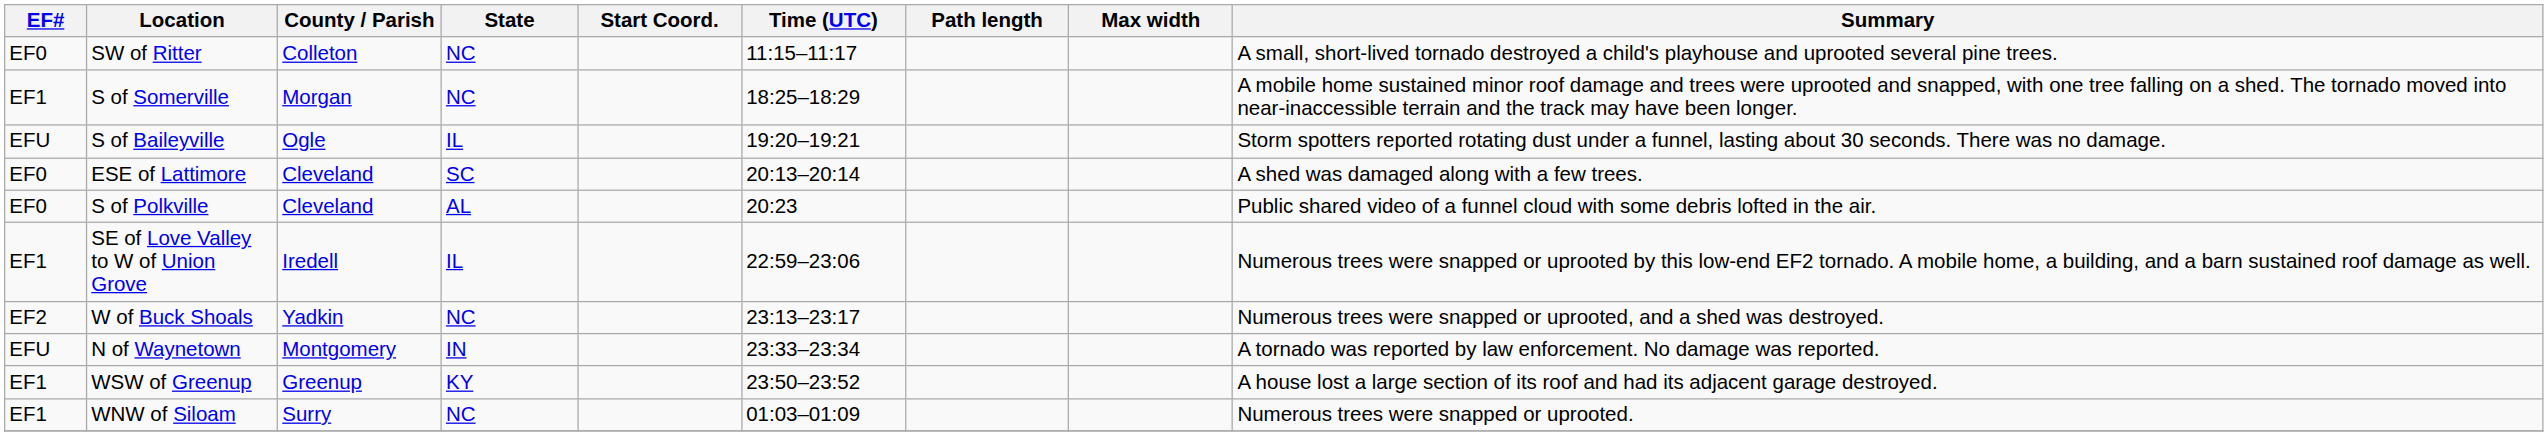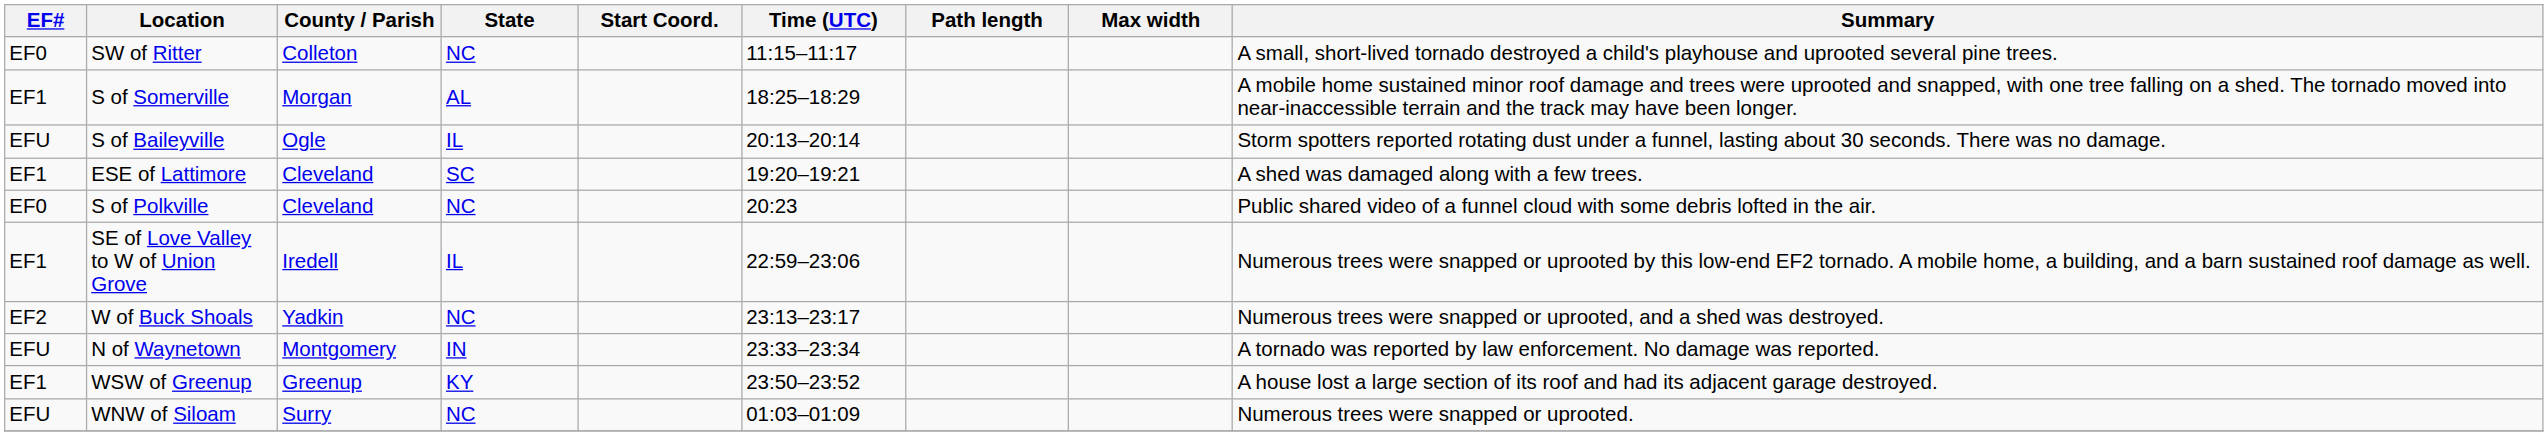(461, 97) NC -> (459, 97) AL
(803, 141) 19:20–19:21 -> (803, 141) 20:13–20:14
(28, 173) EF0 -> (28, 173) EF1
(803, 173) 20:13–20:14 -> (803, 173) 19:20–19:21
(459, 206) AL -> (461, 206) NC
(28, 414) EF1 -> (30, 414) EFU
